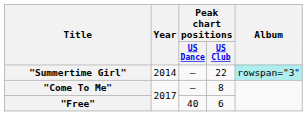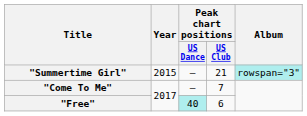(165, 72) 2014 -> (165, 72) 2015
(221, 72) 22 -> (221, 72) 21
(221, 88) 8 -> (221, 88) 7
(193, 103) no background -> (193, 103) paleturquoise background
